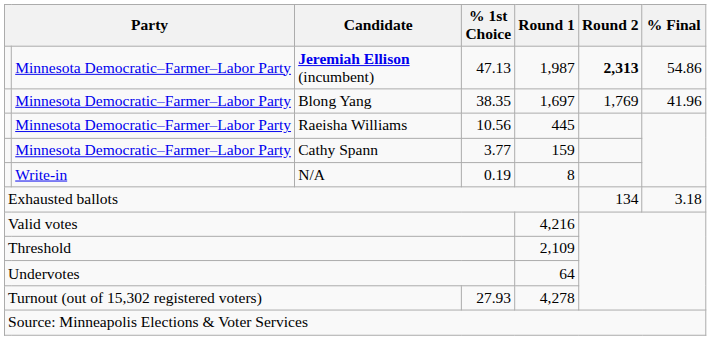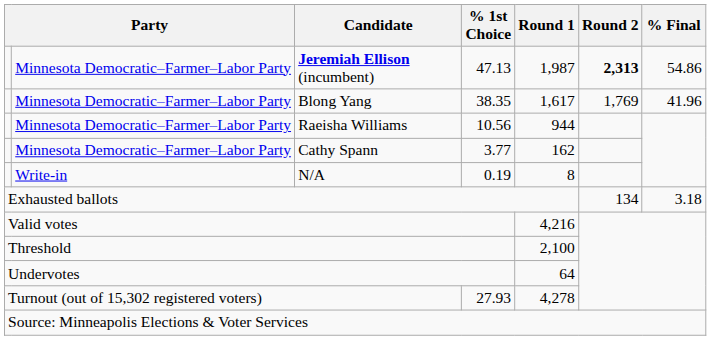(557, 100) 1,697 -> (557, 100) 1,617
(563, 125) 445 -> (563, 125) 944
(563, 150) 159 -> (563, 150) 162
(557, 248) 2,109 -> (557, 248) 2,100
